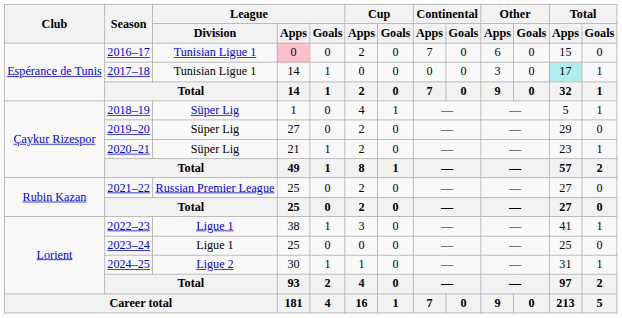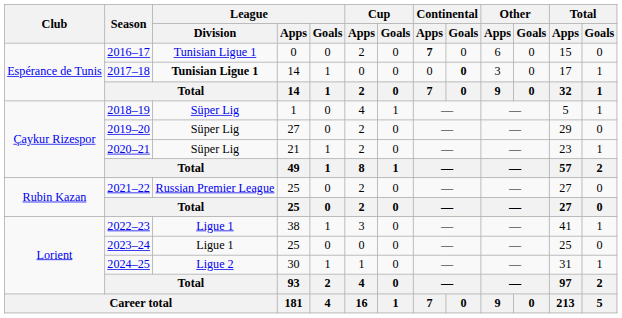(294, 52) pink background -> (294, 52) no background
(429, 52) normal -> (429, 52) bold
(215, 71) normal -> (215, 71) bold
(463, 71) normal -> (463, 71) bold
(565, 71) paleturquoise background -> (565, 71) no background
